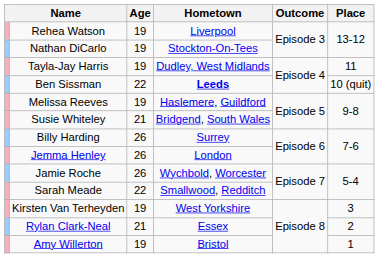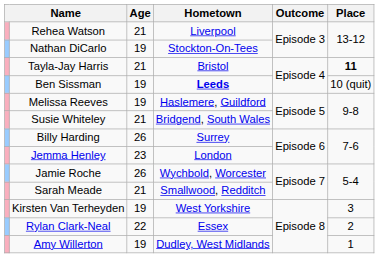(140, 31) 19 -> (140, 31) 21
(140, 66) 19 -> (140, 66) 21
(213, 66) Dudley, West Midlands -> (213, 66) Bristol
(351, 66) normal -> (351, 66) bold
(140, 84) 22 -> (140, 84) 19
(140, 155) 26 -> (140, 155) 23
(140, 191) 22 -> (140, 191) 21
(140, 226) 21 -> (140, 226) 22
(213, 244) Bristol -> (213, 244) Dudley, West Midlands
